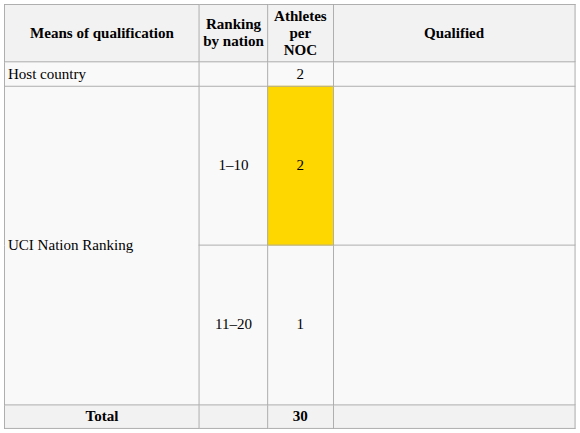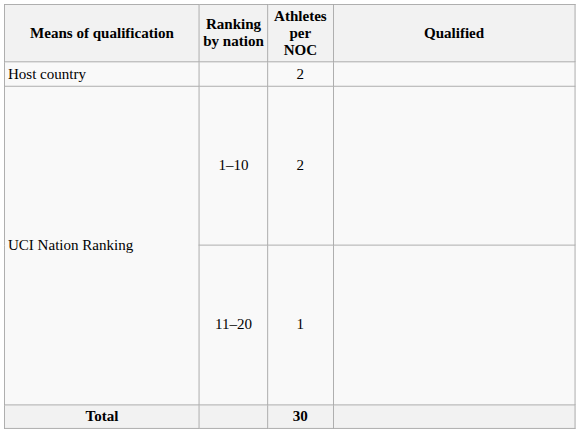(300, 165) gold background -> (300, 165) no background
